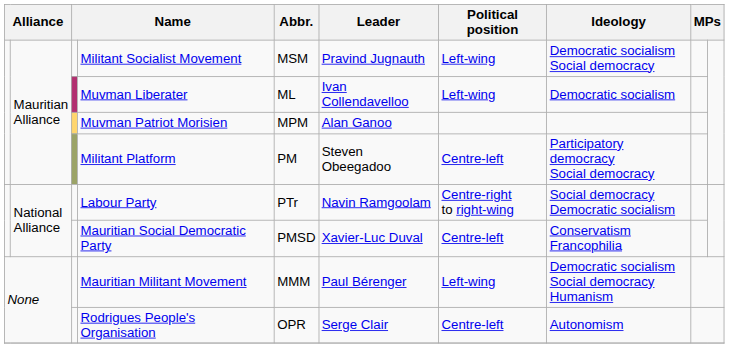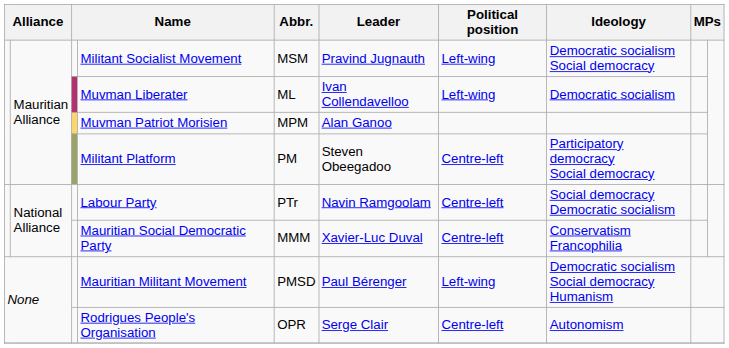(478, 202) Centre-right to right-wing -> (472, 202) Centre-left
(296, 238) PMSD -> (294, 238) MMM
(294, 281) MMM -> (296, 281) PMSD
